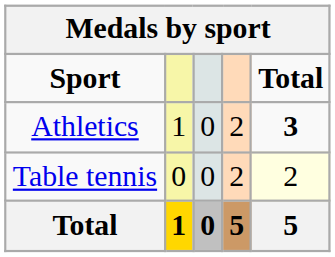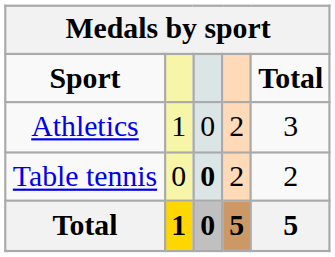(291, 127) bold -> (291, 127) normal
(208, 176) normal -> (208, 176) bold
(291, 176) lightyellow background -> (291, 176) no background
